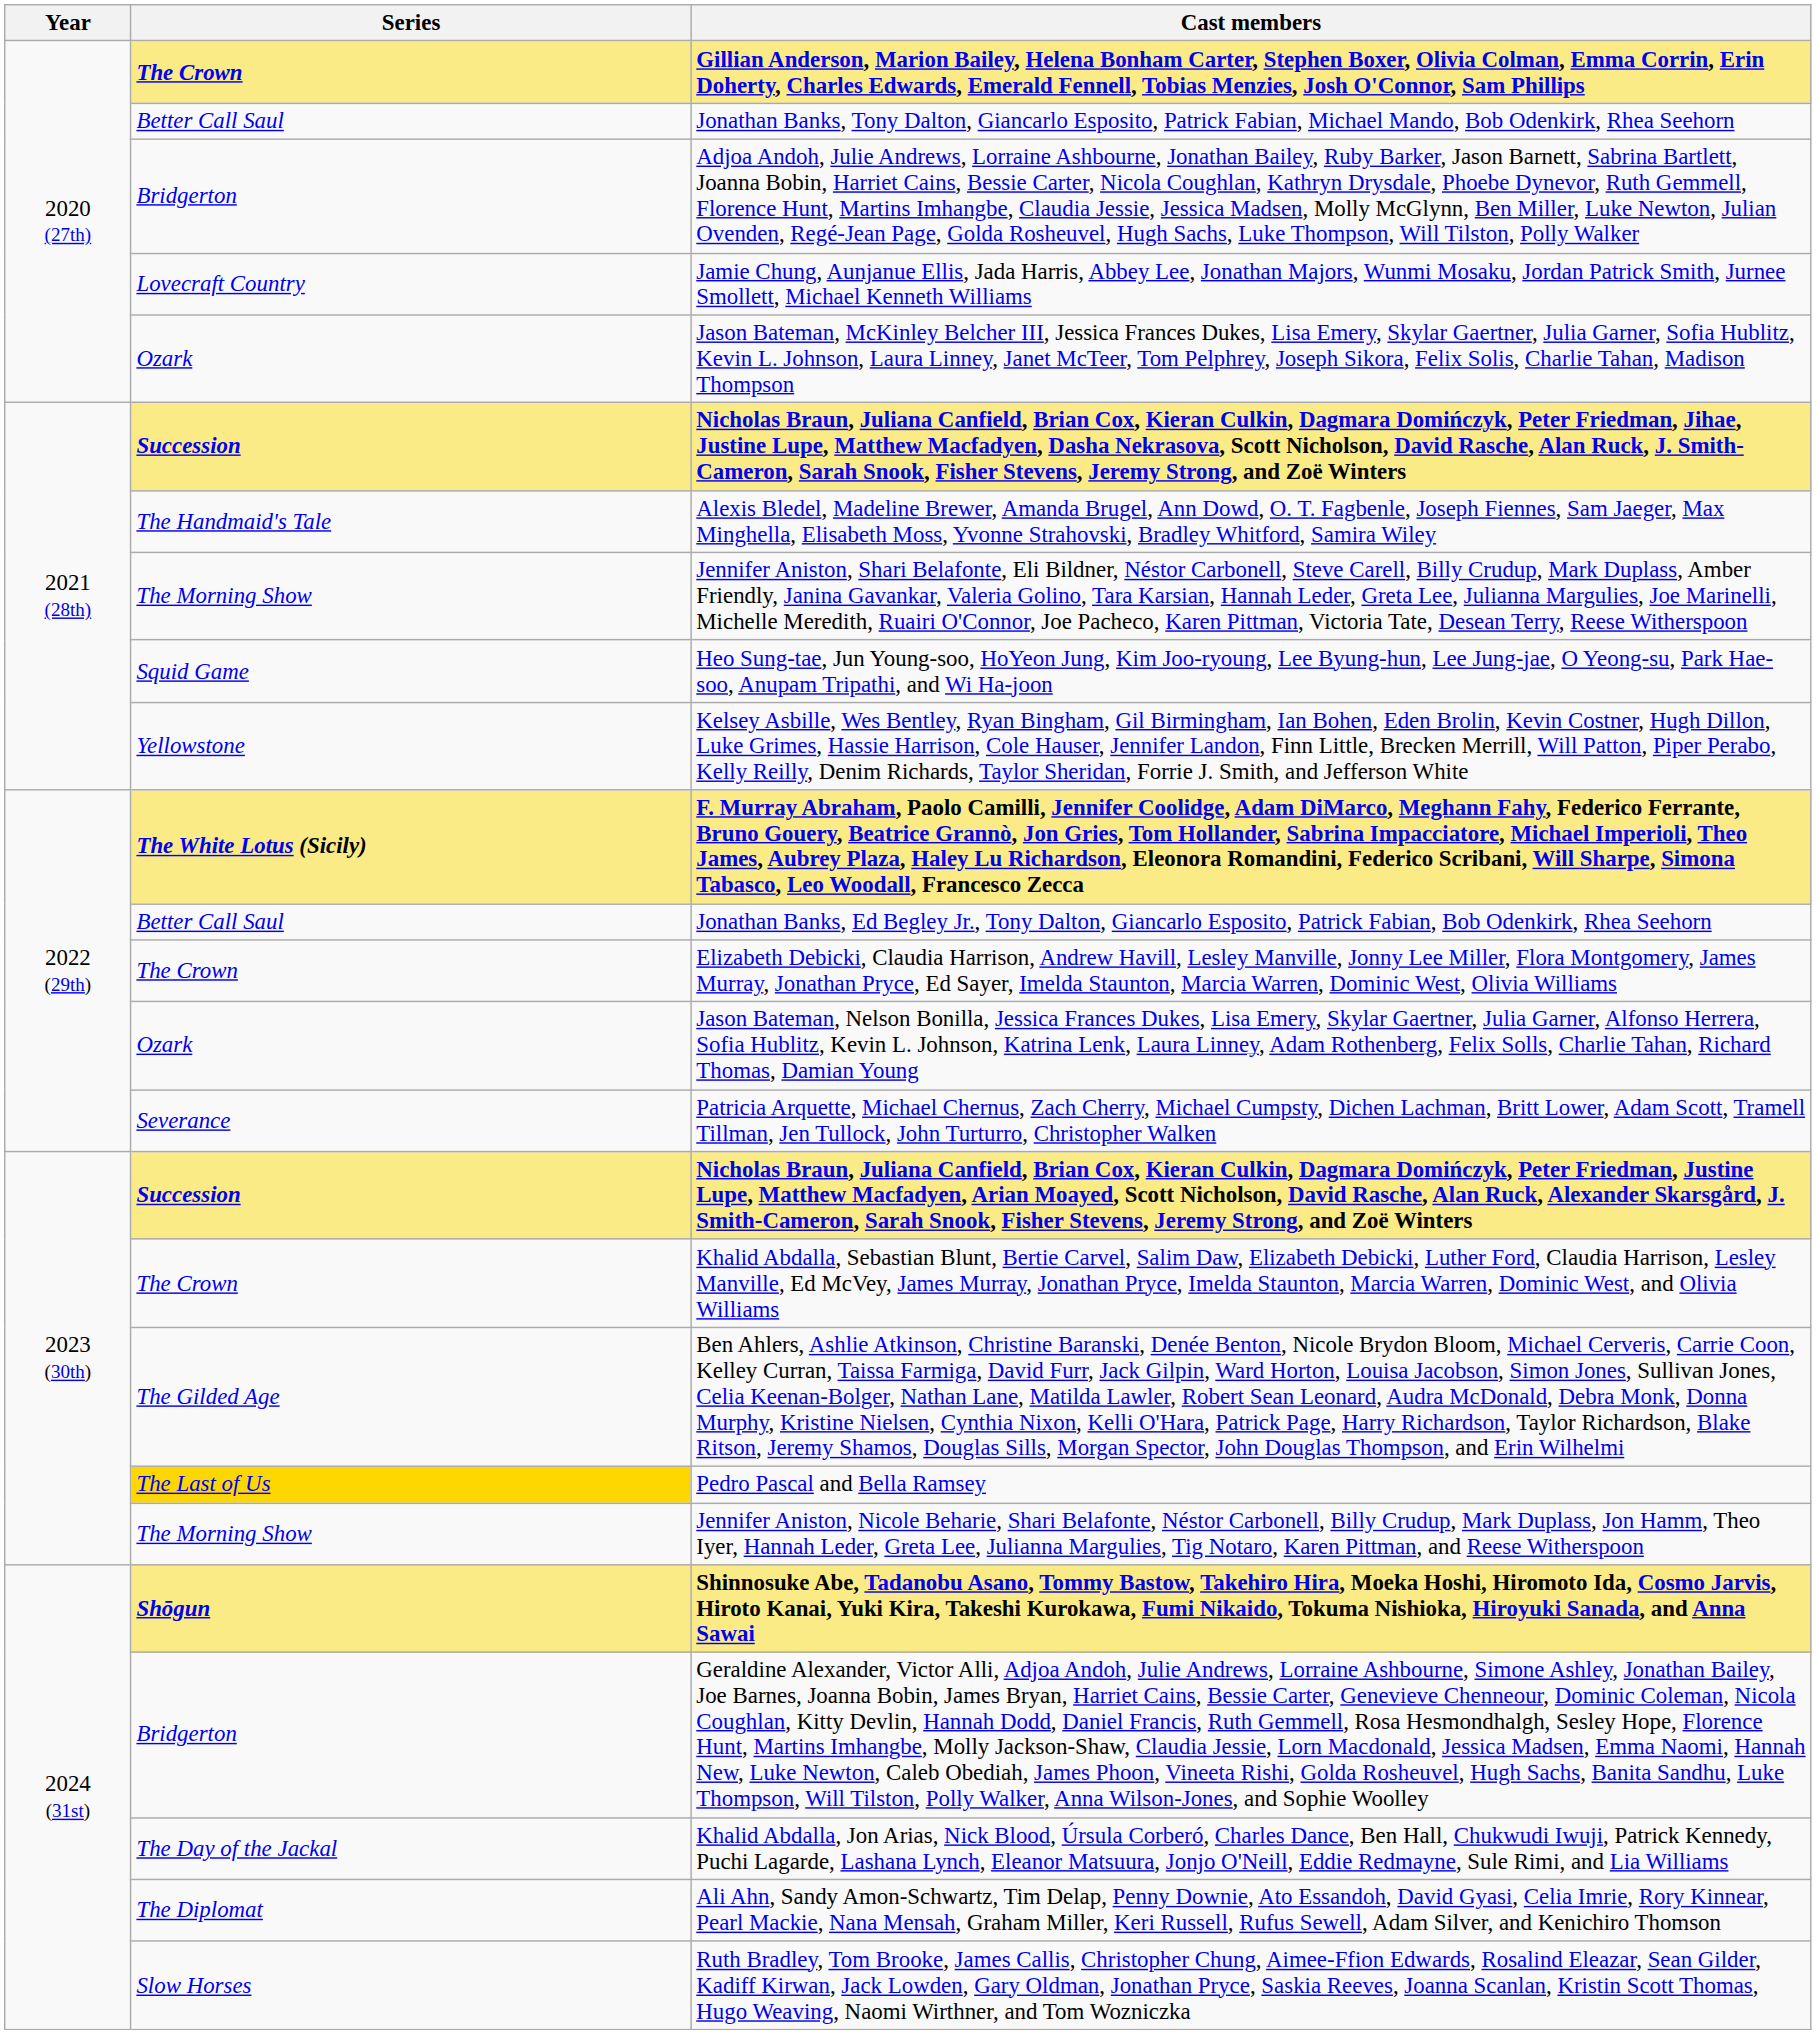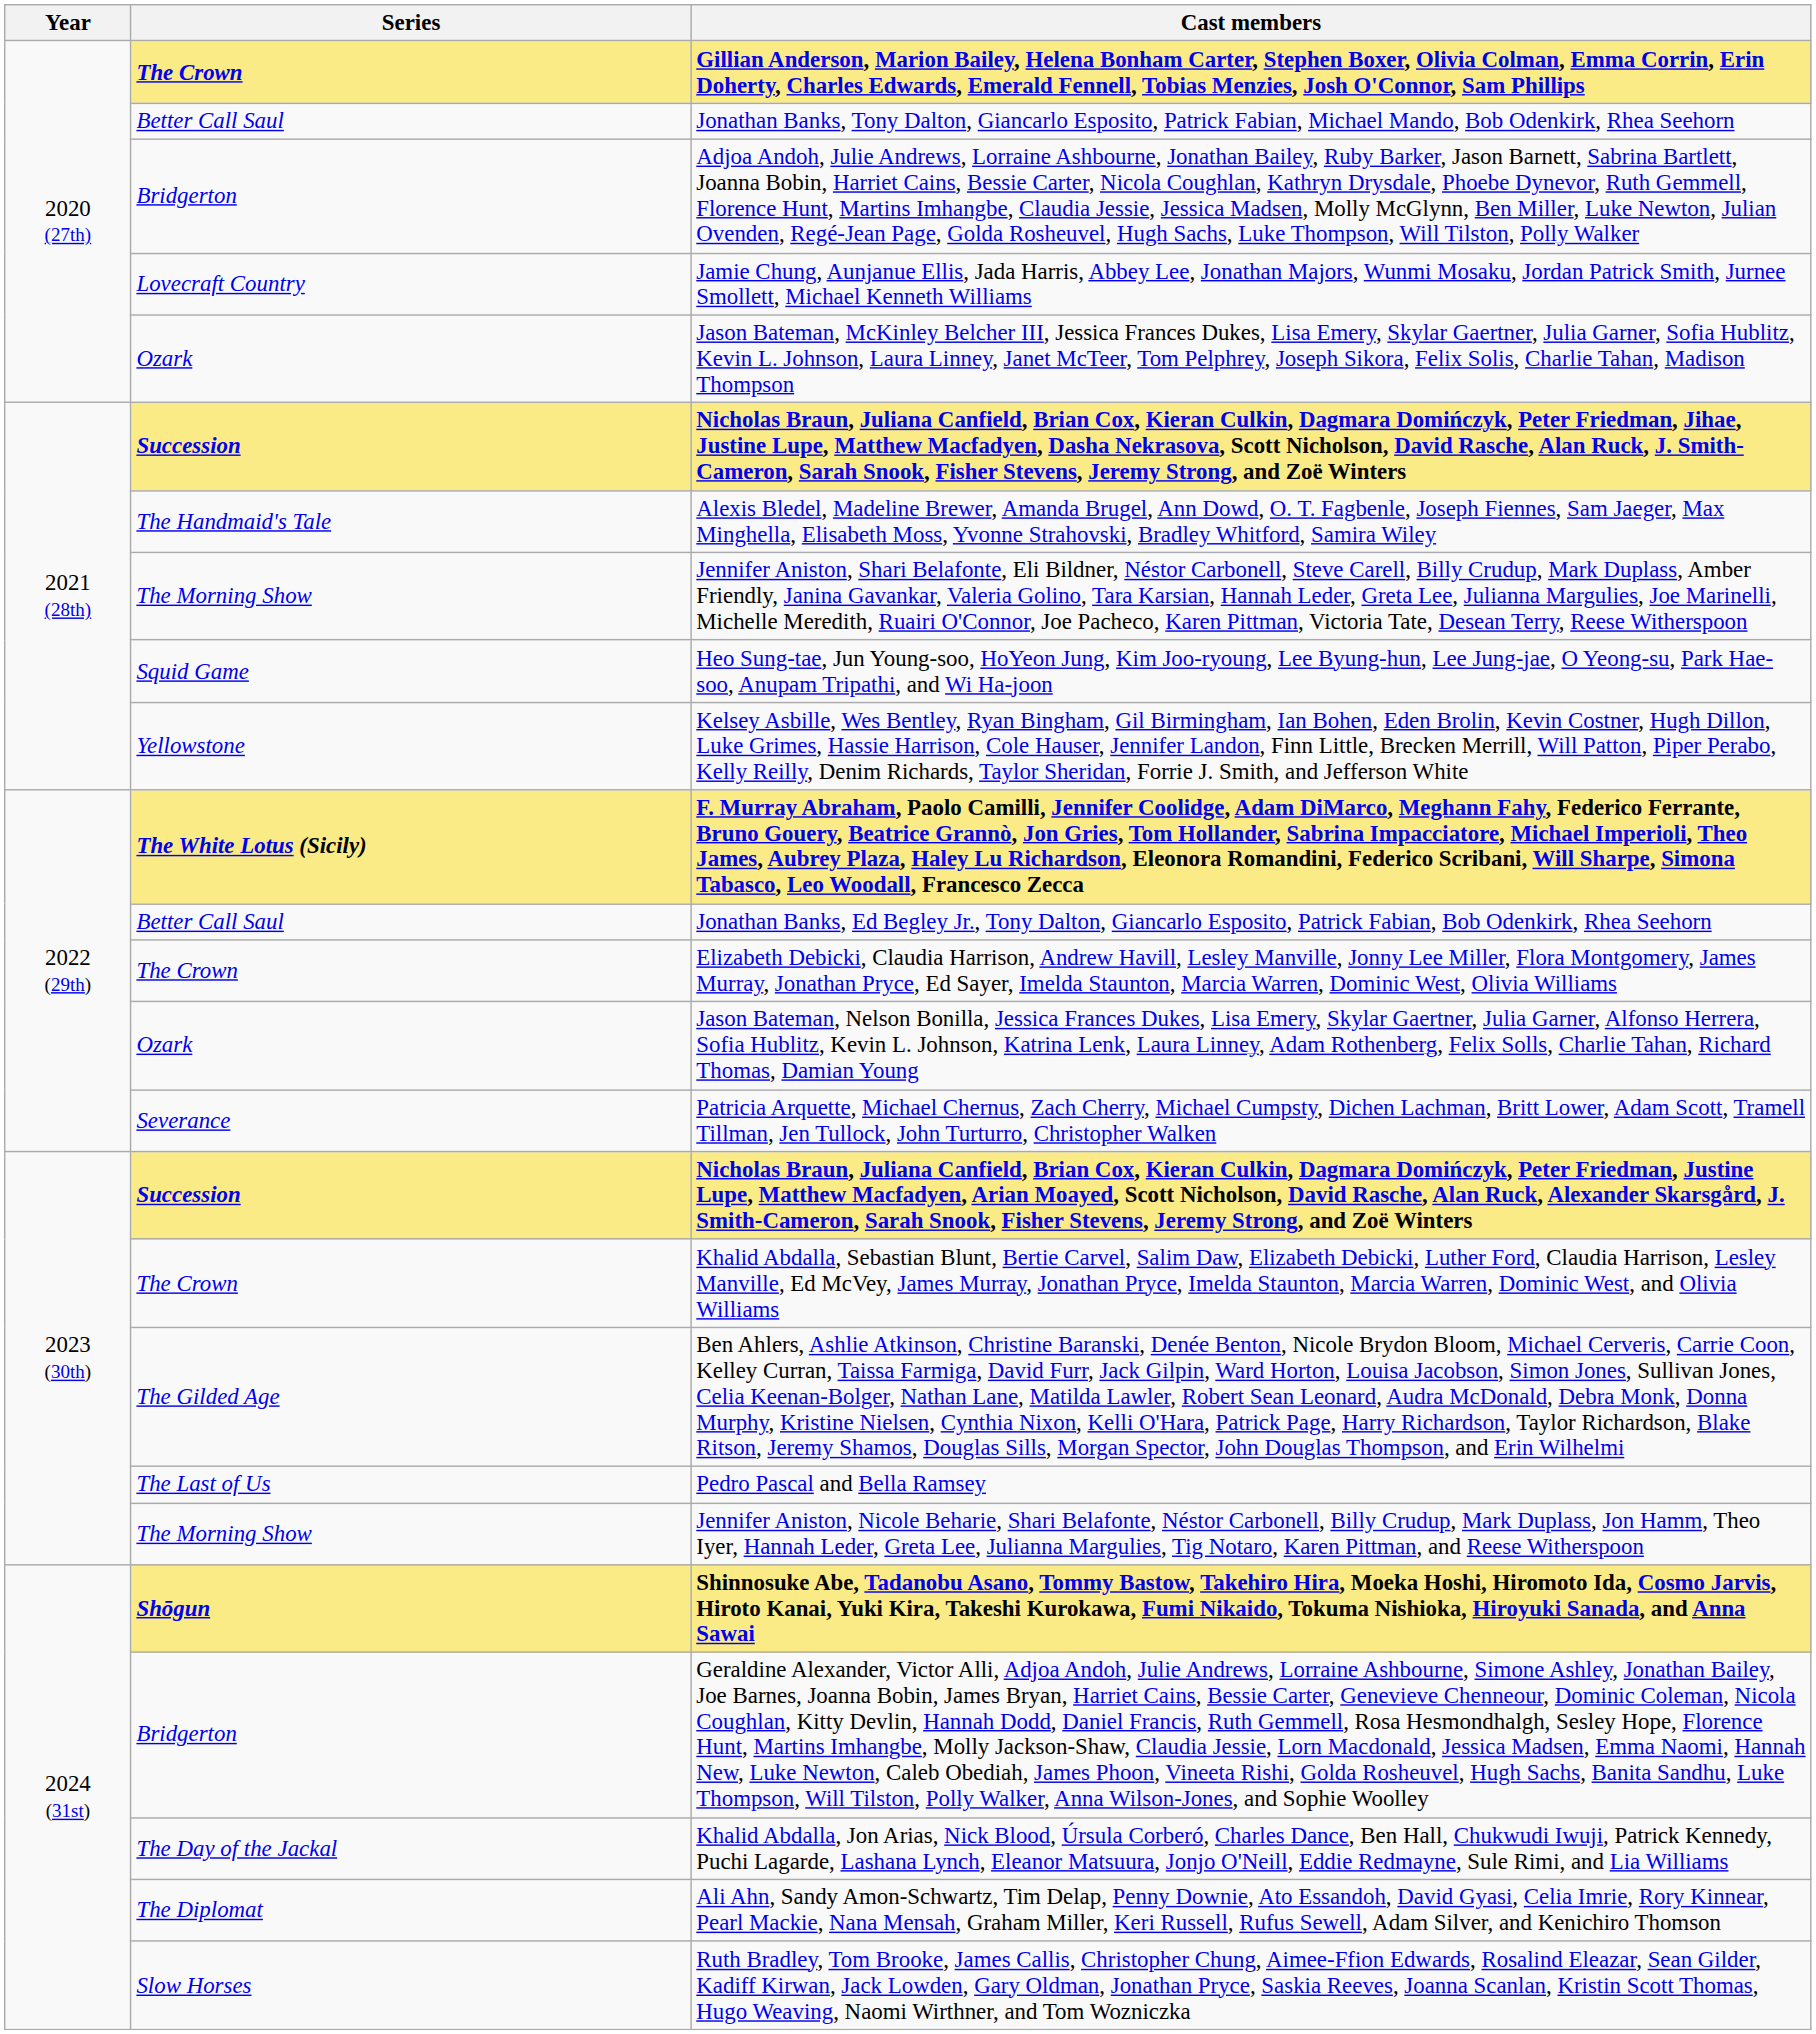(203, 1484) gold background -> (203, 1484) no background
